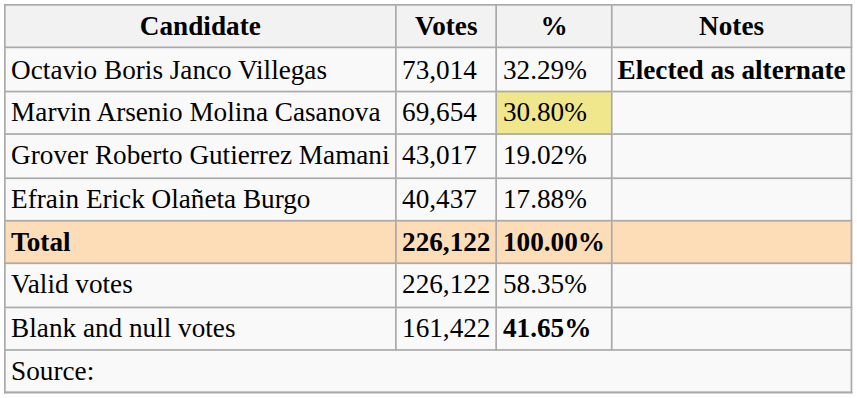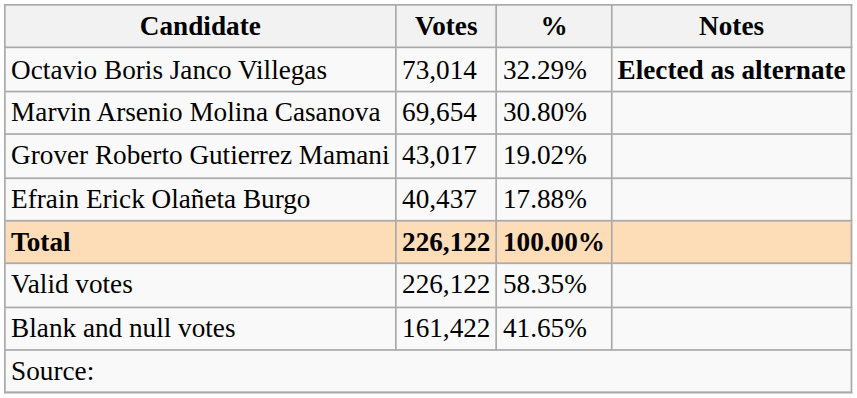(545, 112) khaki background -> (545, 112) no background
(547, 328) bold -> (545, 328) normal
